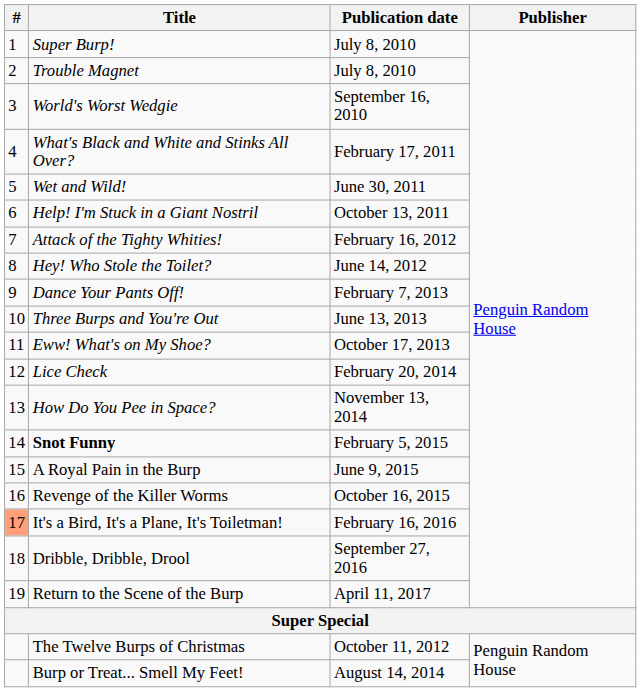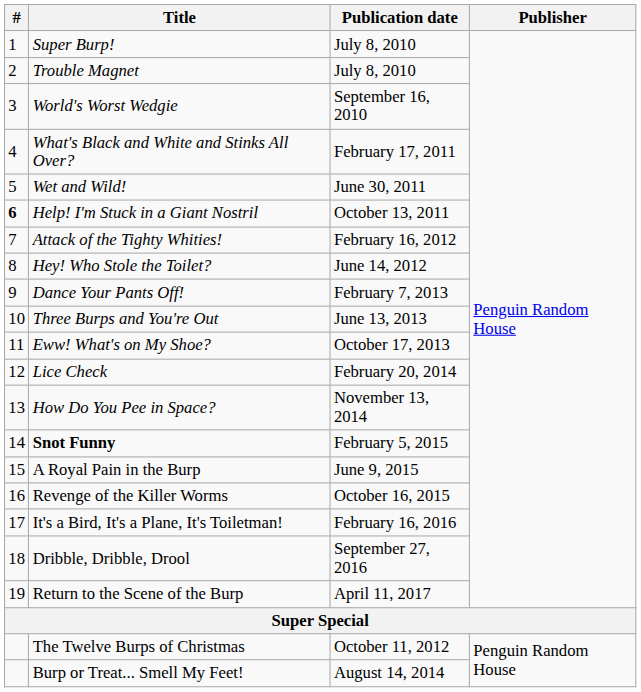(13, 213) normal -> (13, 213) bold
(17, 522) lightsalmon background -> (17, 522) no background
